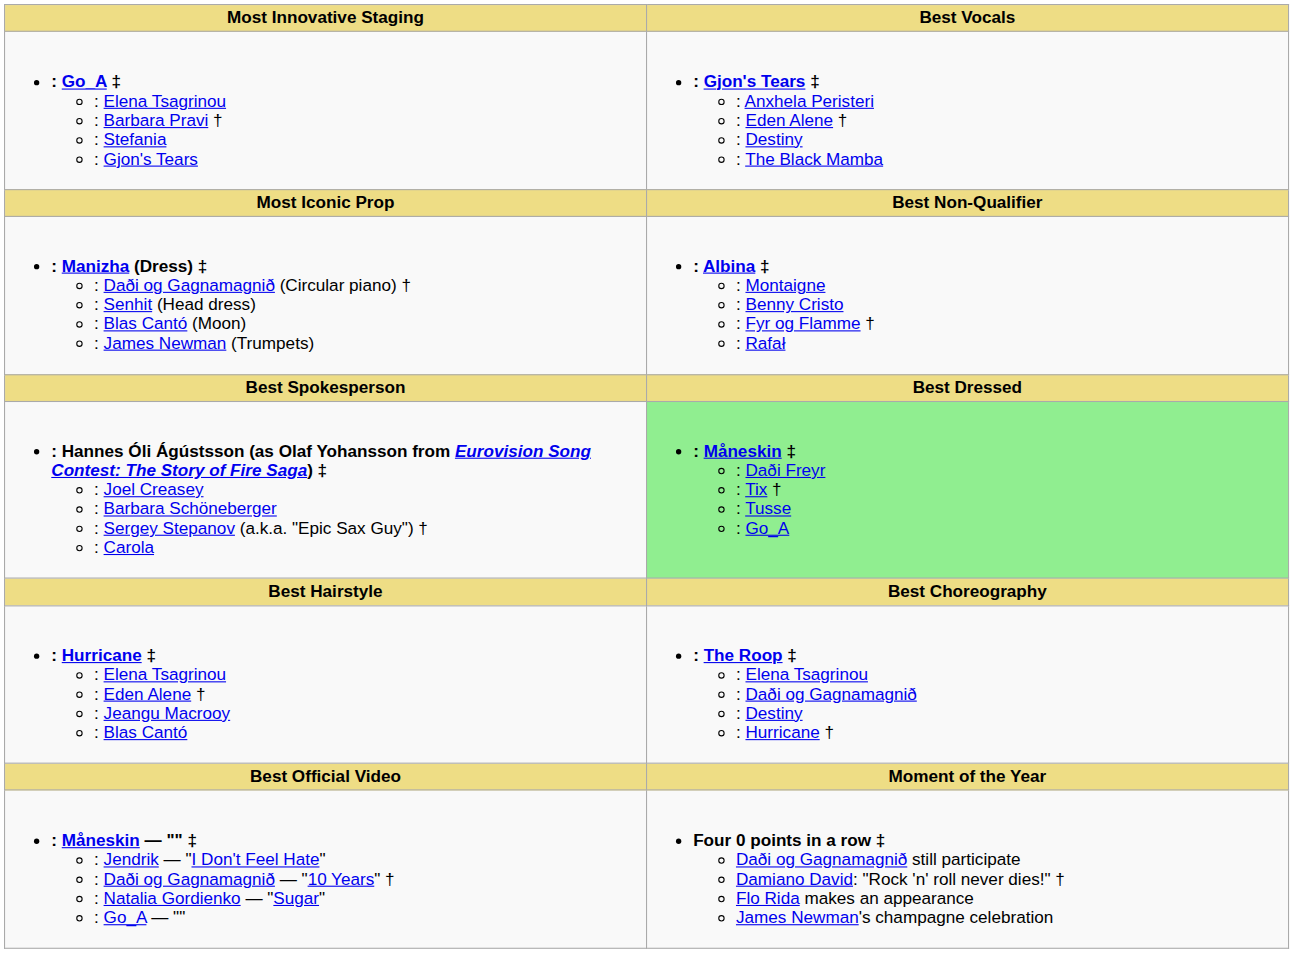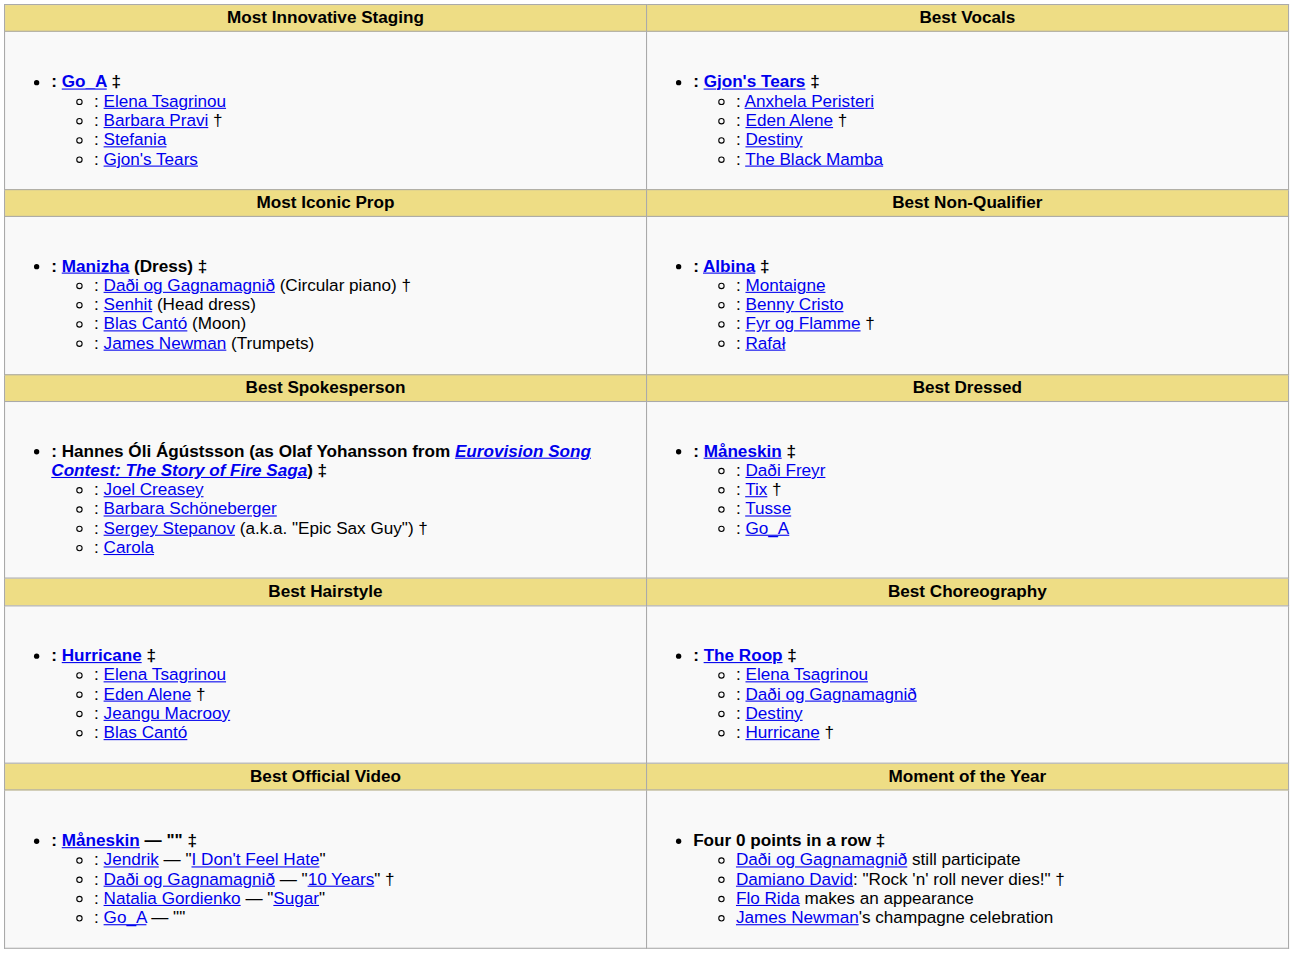(967, 490) lightgreen background -> (967, 490) no background
